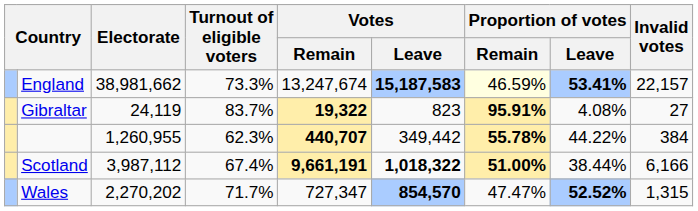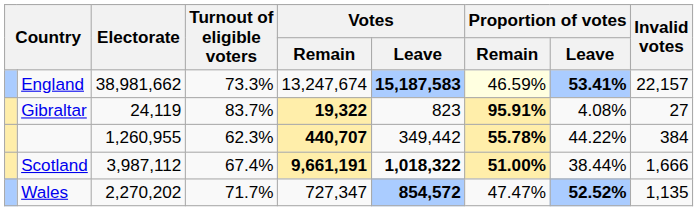(667, 165) 6,166 -> (667, 165) 1,666
(430, 192) 854,570 -> (430, 192) 854,572
(667, 192) 1,315 -> (667, 192) 1,135
